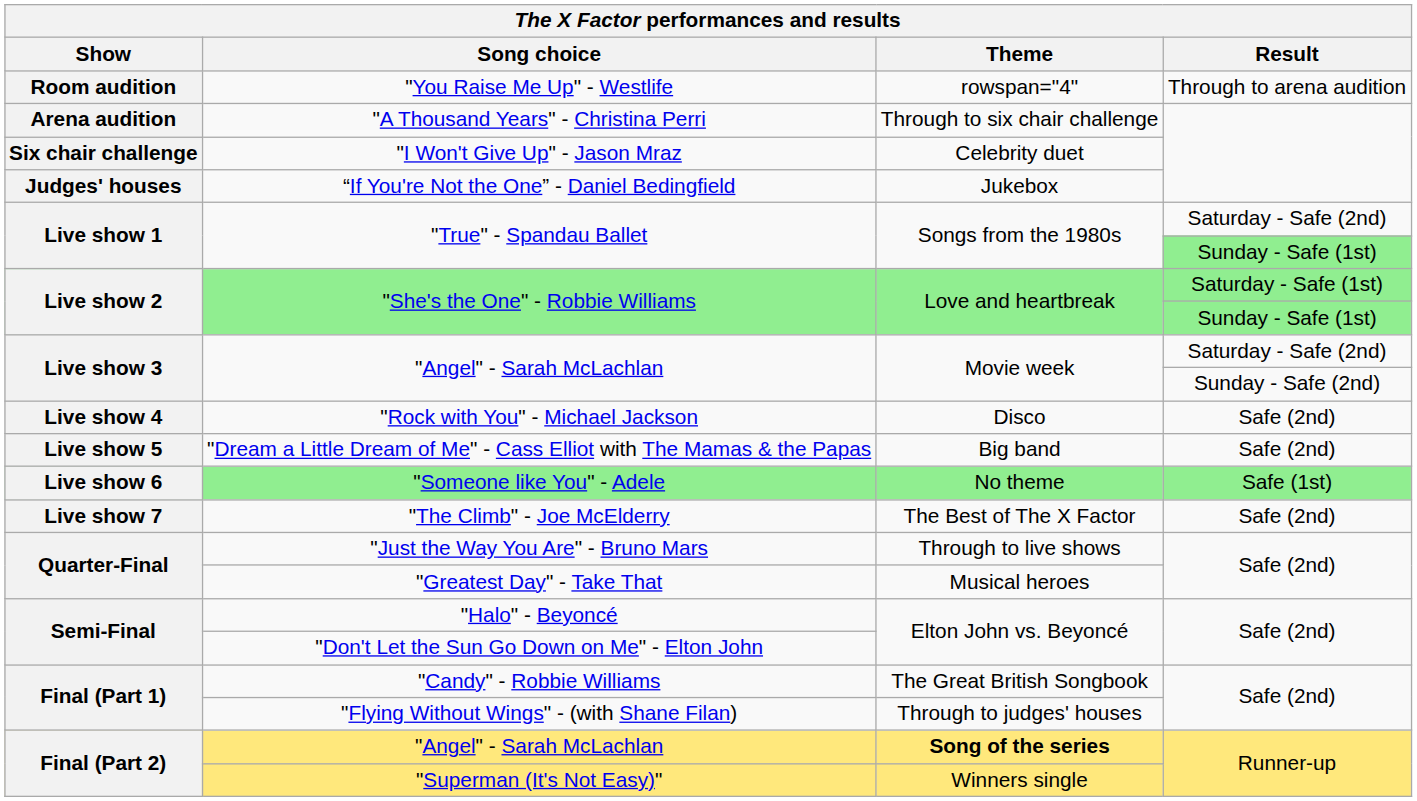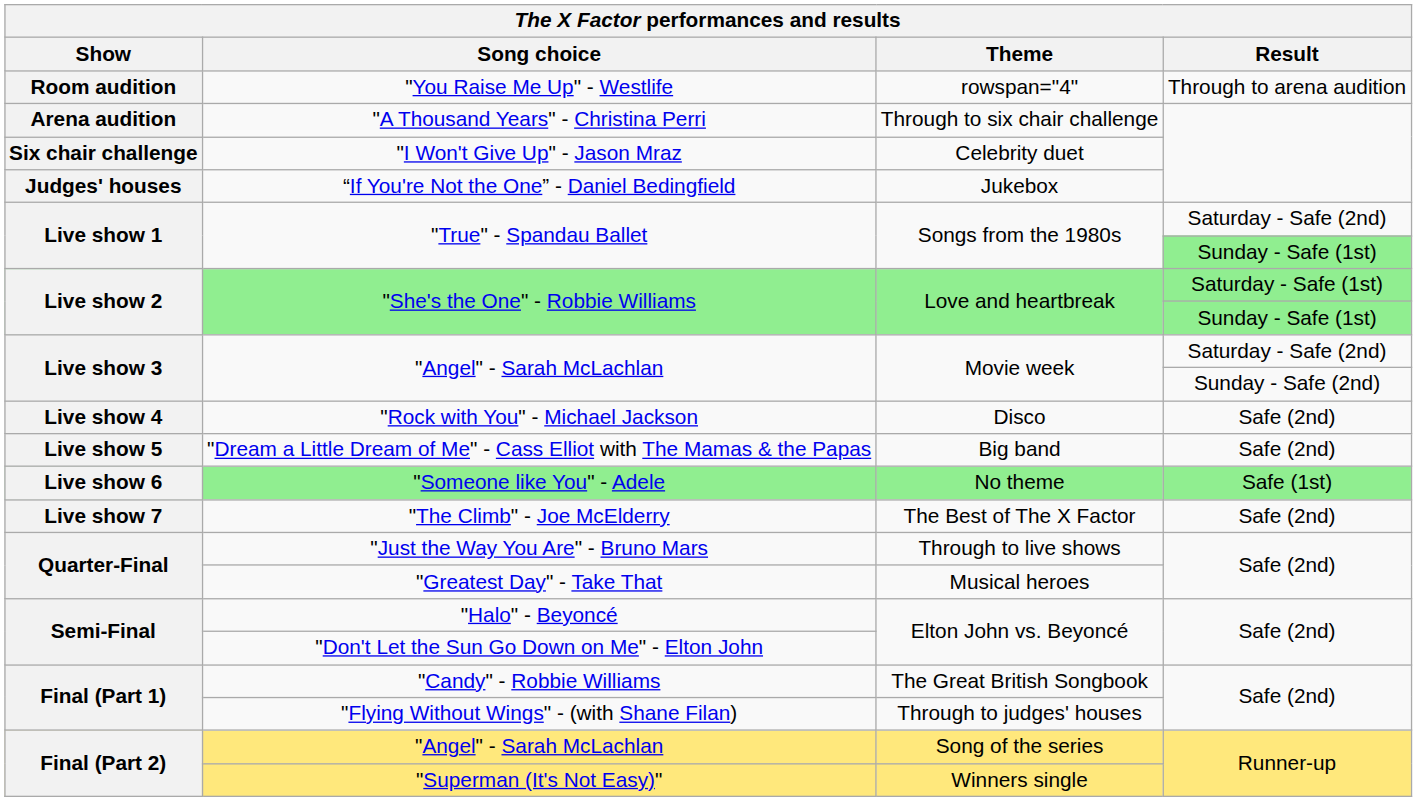(1020, 746) bold -> (1020, 746) normal
